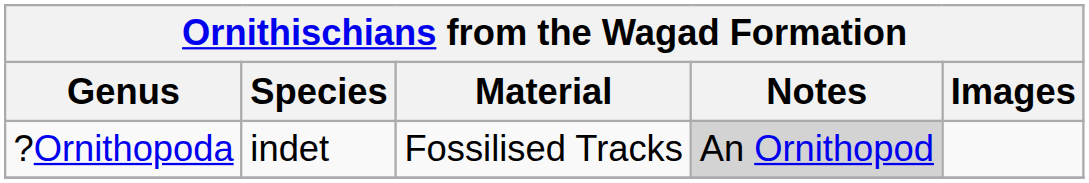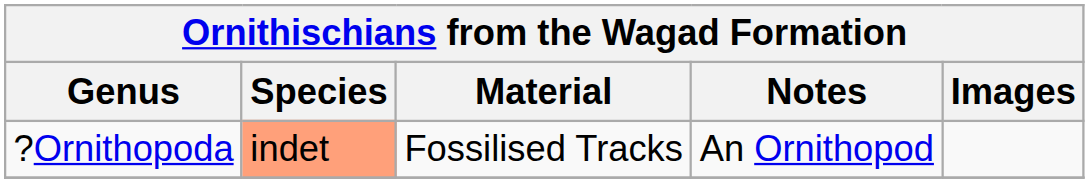(290, 148) no background -> (290, 148) lightsalmon background
(817, 148) lightgrey background -> (817, 148) no background
